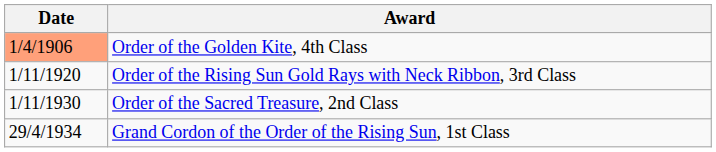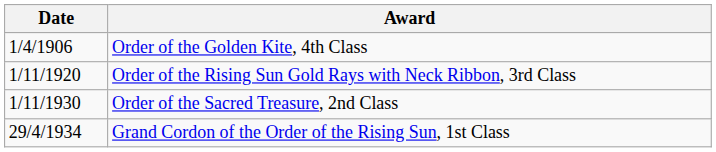(41, 47) lightsalmon background -> (41, 47) no background
